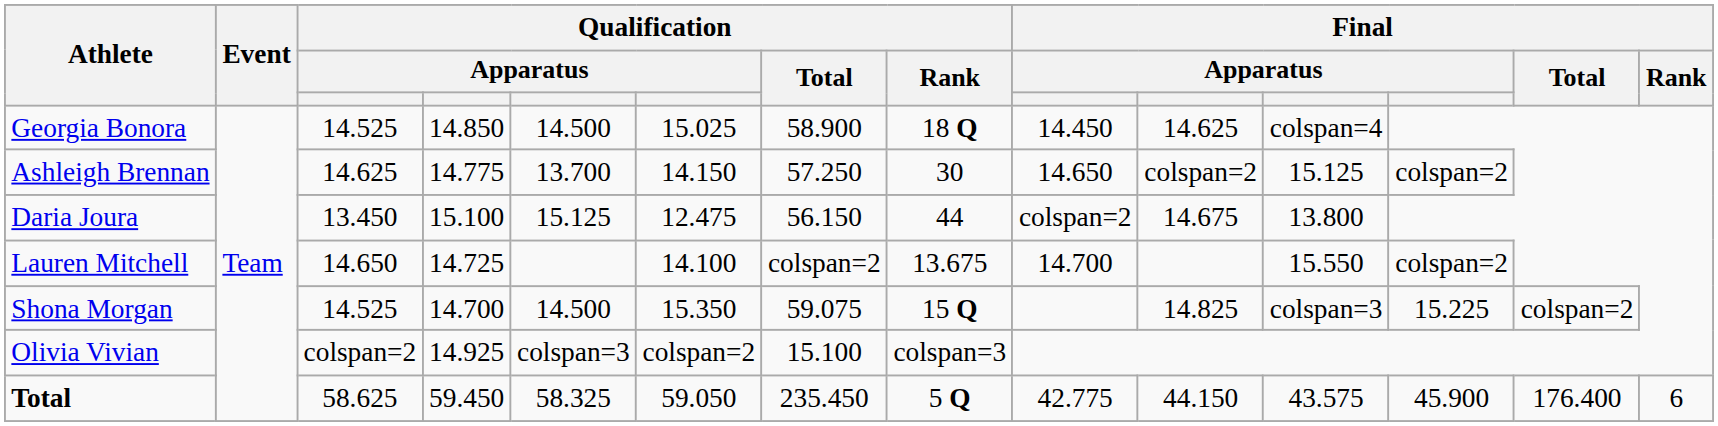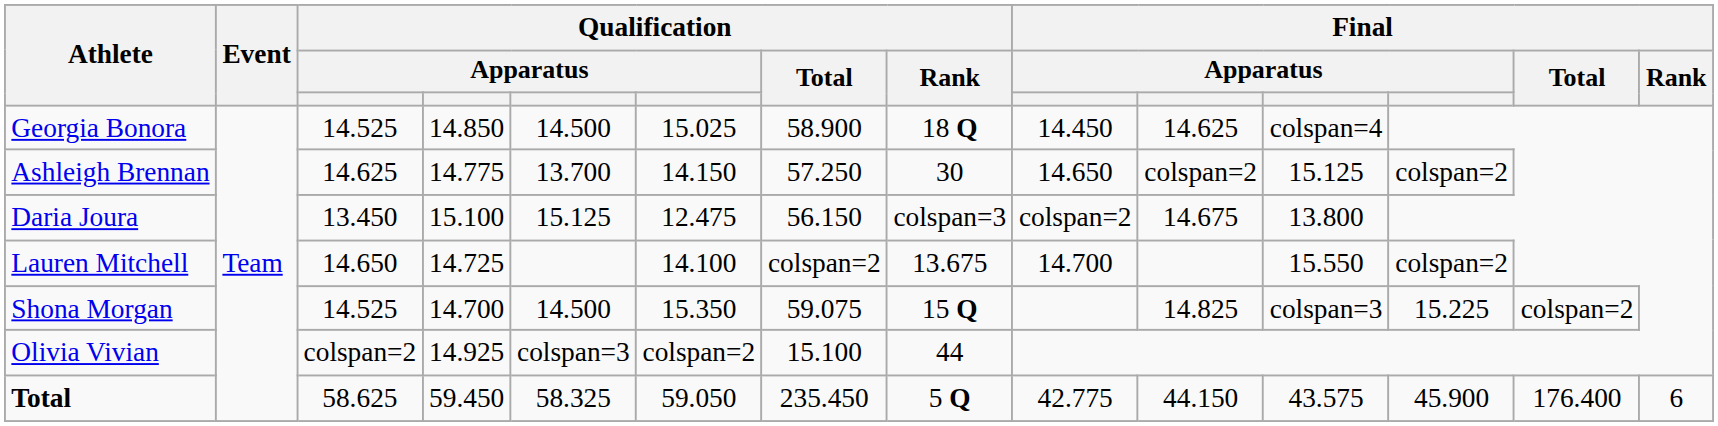(950, 217) 44 -> (950, 217) colspan=3
(950, 353) colspan=3 -> (950, 353) 44
